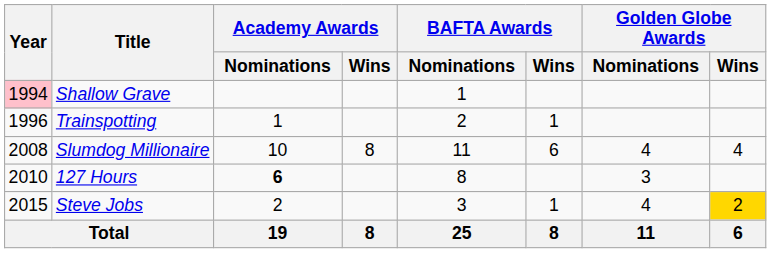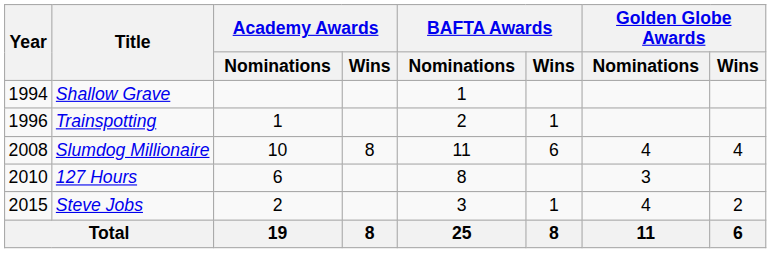(28, 94) pink background -> (28, 94) no background
(278, 177) bold -> (278, 177) normal
(738, 205) gold background -> (738, 205) no background
